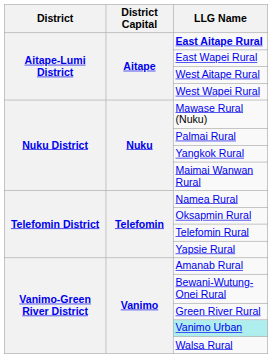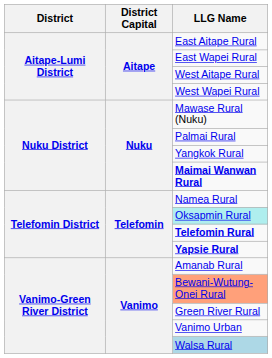(219, 41) bold -> (216, 41) normal
(214, 176) normal -> (216, 176) bold
(213, 215) no background -> (213, 215) paleturquoise background
(212, 232) normal -> (215, 232) bold
(205, 249) normal -> (207, 249) bold
(214, 288) no background -> (214, 288) lightsalmon background
(209, 328) paleturquoise background -> (208, 328) no background
(204, 345) no background -> (204, 345) lightblue background
